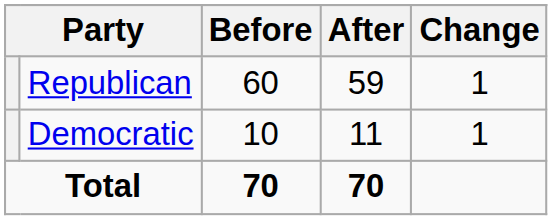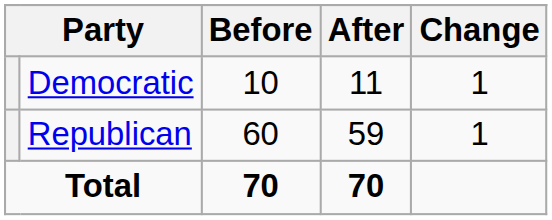rows swapped: (110, 82) <-> (111, 134)
